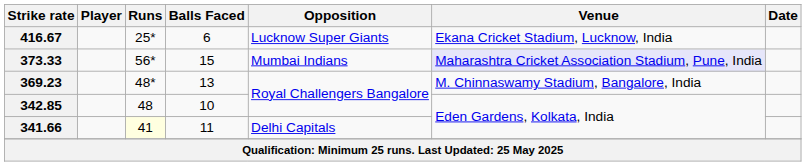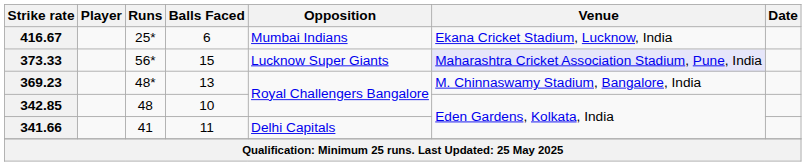(320, 38) Lucknow Super Giants -> (299, 38) Mumbai Indians
(299, 60) Mumbai Indians -> (320, 60) Lucknow Super Giants
(145, 127) lightyellow background -> (145, 127) no background
